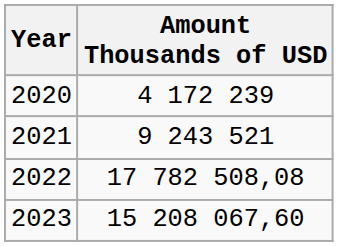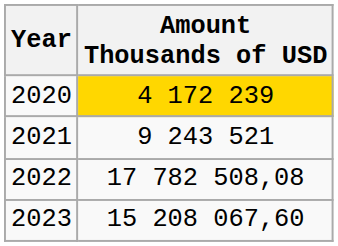(206, 96) no background -> (206, 96) gold background
